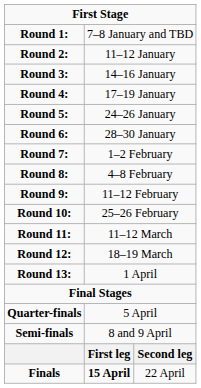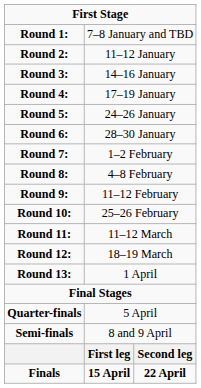(165, 373) normal -> (165, 373) bold
